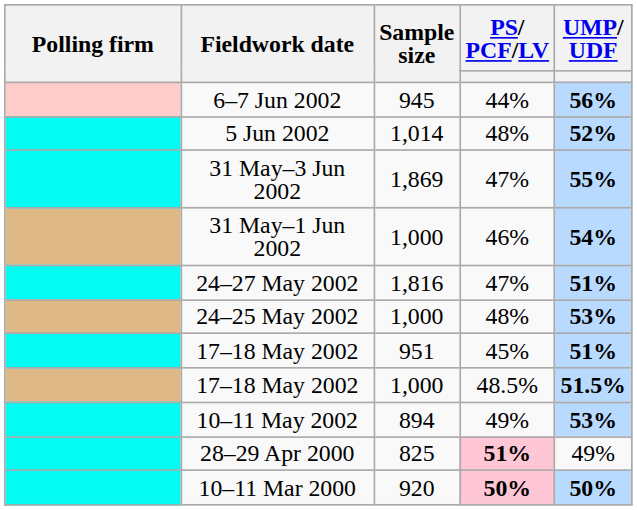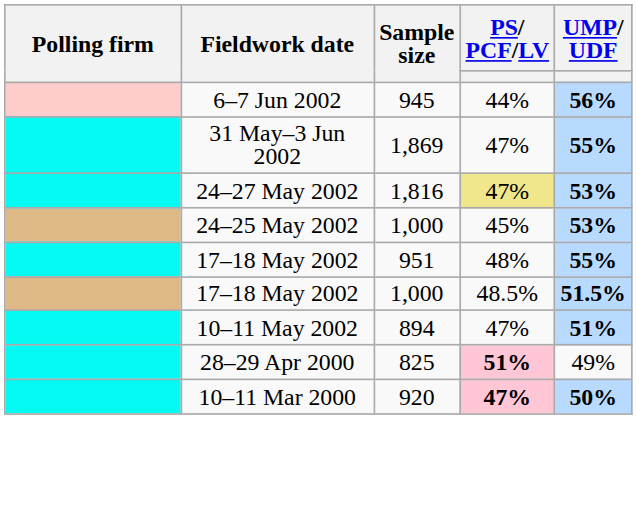- row: (277, 134)
- row: (277, 237)
(507, 283) no background -> (507, 191) khaki background
(593, 283) 51% -> (593, 191) 53%
(507, 317) 48% -> (507, 225) 45%
(507, 351) 45% -> (507, 260) 48%
(593, 351) 51% -> (593, 260) 55%
(507, 420) 49% -> (507, 328) 47%
(593, 420) 53% -> (593, 328) 51%
(507, 488) 50% -> (507, 396) 47%
